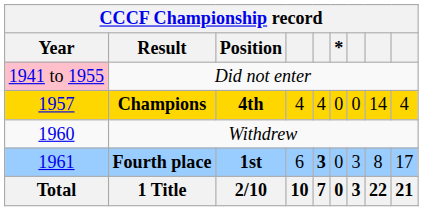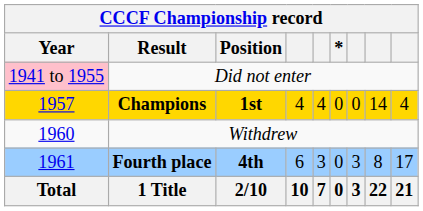(251, 104) 4th -> (251, 104) 1st
(251, 162) 1st -> (251, 162) 4th
(321, 162) bold -> (321, 162) normal
